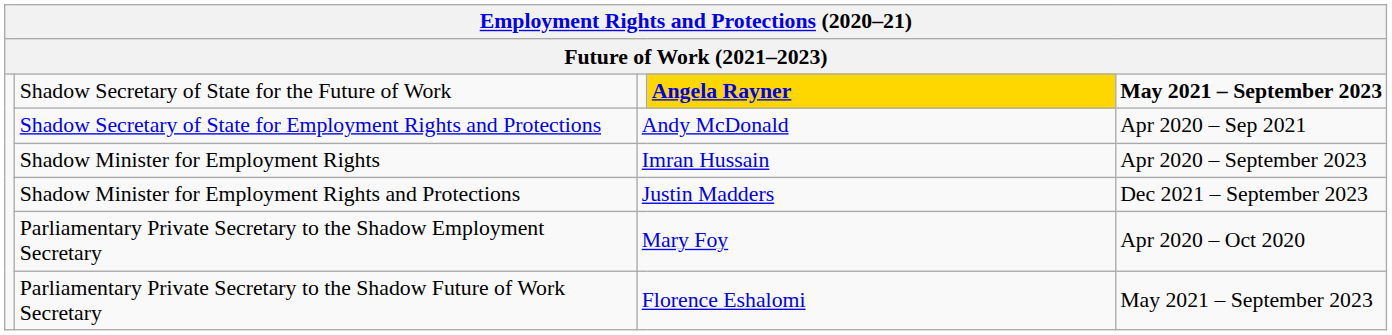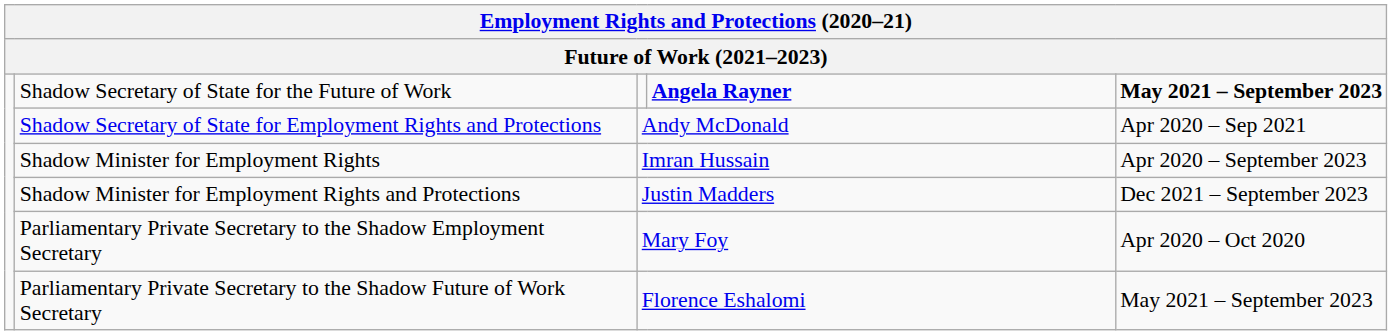(722, 90) gold background -> (722, 90) no background
